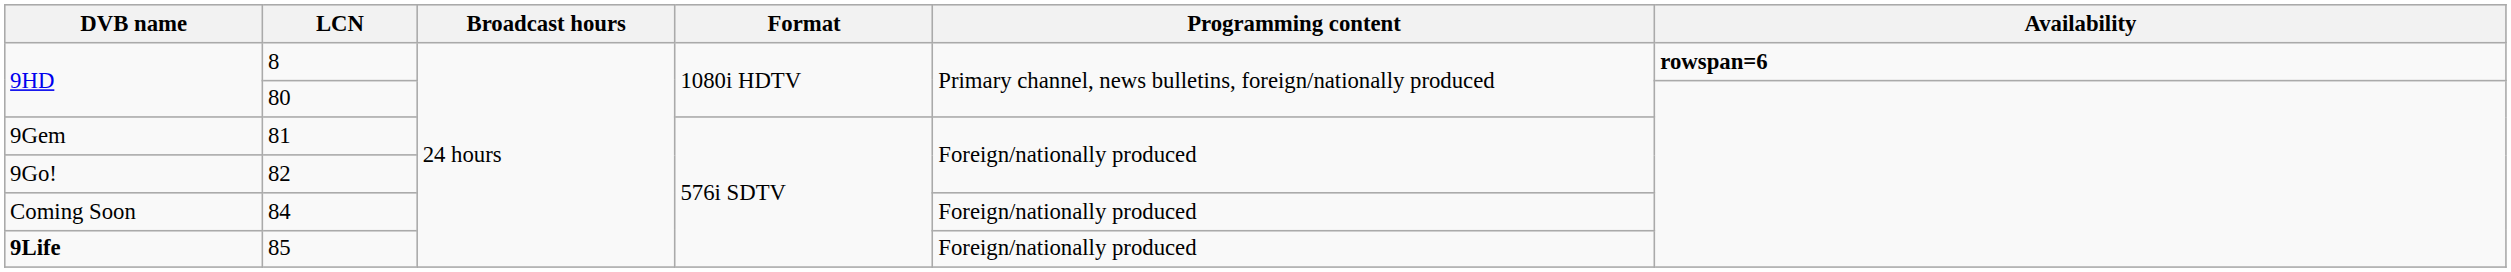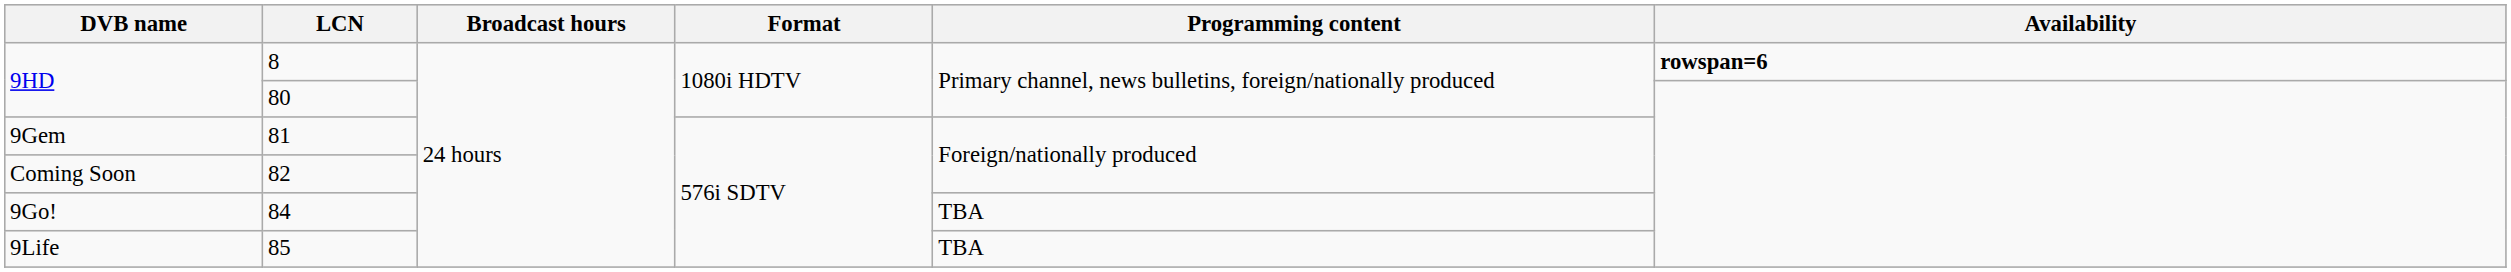(33, 173) 9Go! -> (73, 173) Coming Soon
(73, 211) Coming Soon -> (33, 211) 9Go!
(1067, 211) Foreign/nationally produced -> (961, 211) TBA
(35, 248) bold -> (35, 248) normal
(1067, 248) Foreign/nationally produced -> (961, 248) TBA
